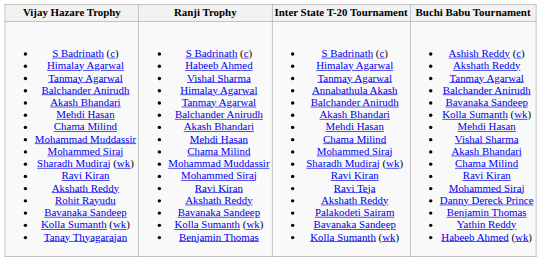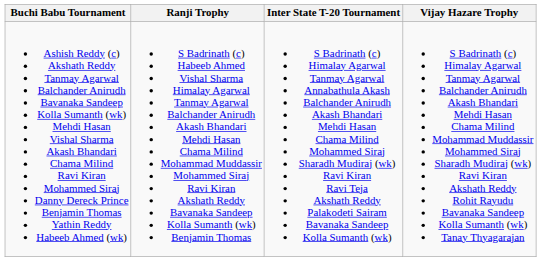columns swapped: (473, 13) <-> (72, 13)
